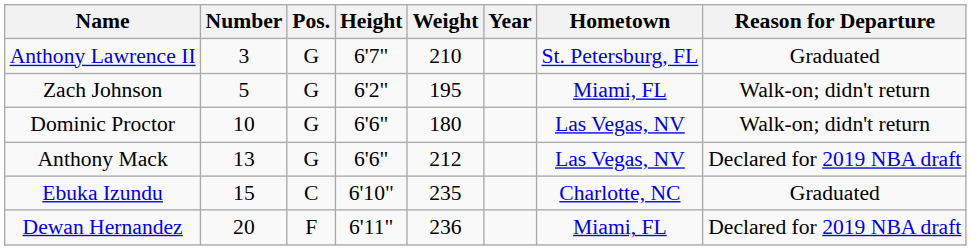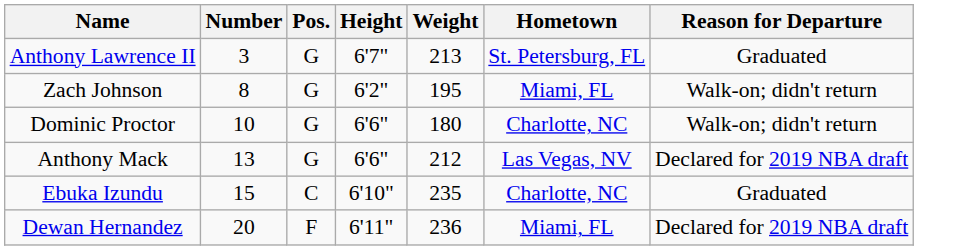- column: (510, 21)
(445, 55) 210 -> (445, 55) 213
(244, 90) 5 -> (244, 90) 8
(620, 124) Las Vegas, NV -> (567, 124) Charlotte, NC
